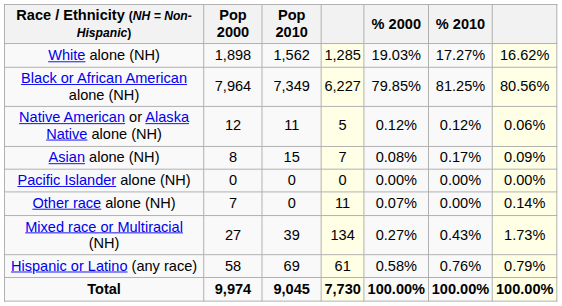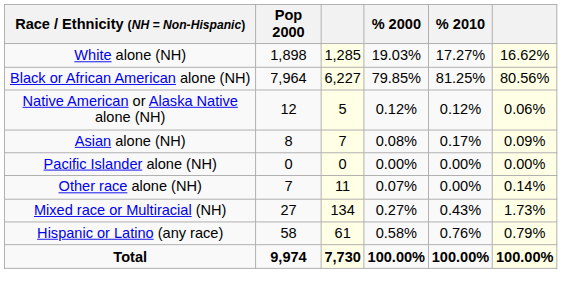- column: (292, 24)
